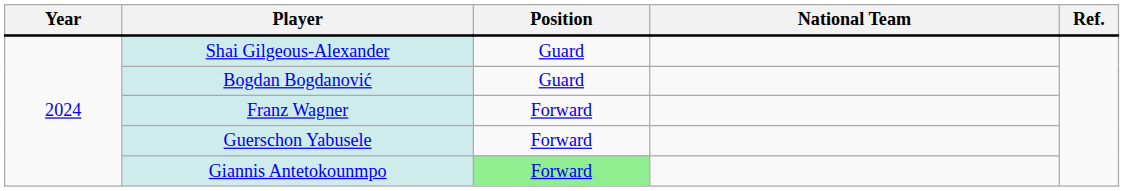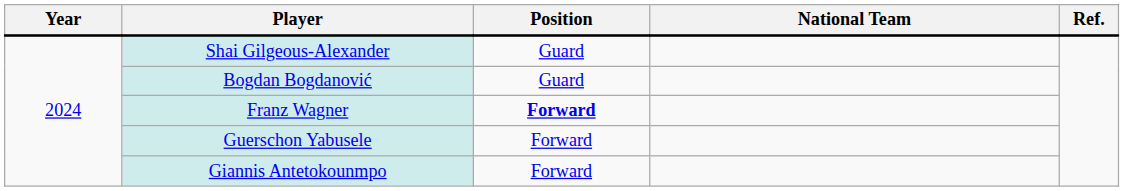(561, 110) normal -> (561, 110) bold
(561, 170) lightgreen background -> (561, 170) no background
